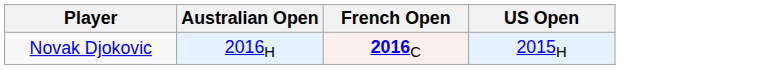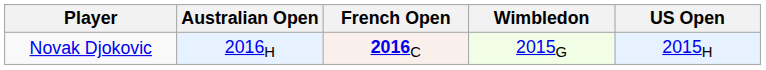+ column: (542, 18)
